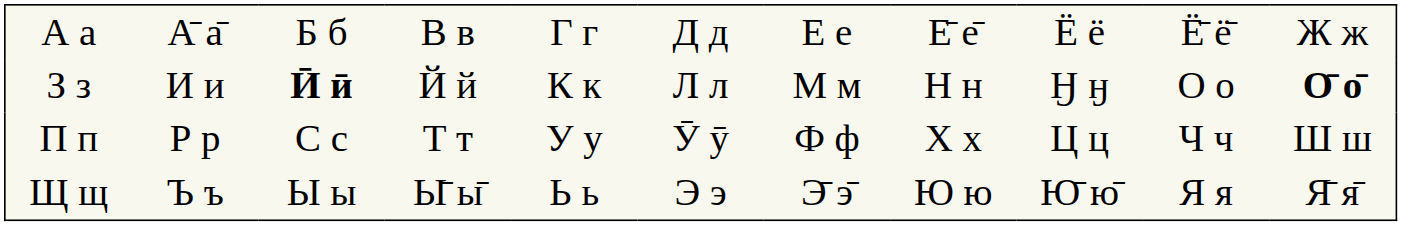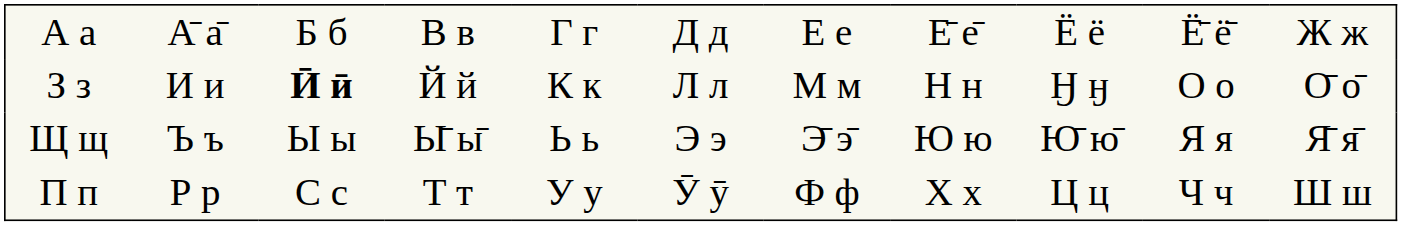(1332, 85) bold -> (1332, 85) normal
rows swapped: (69, 138) <-> (69, 192)
